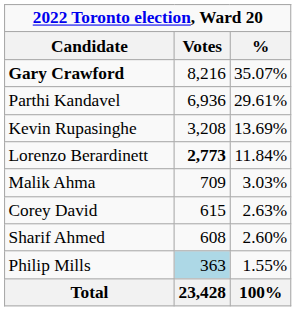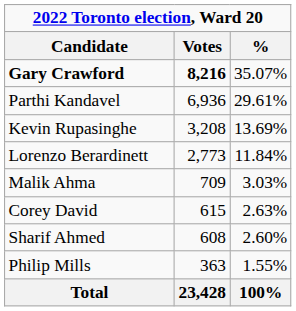(207, 73) normal -> (207, 73) bold
(207, 155) bold -> (207, 155) normal
(213, 264) lightblue background -> (213, 264) no background
